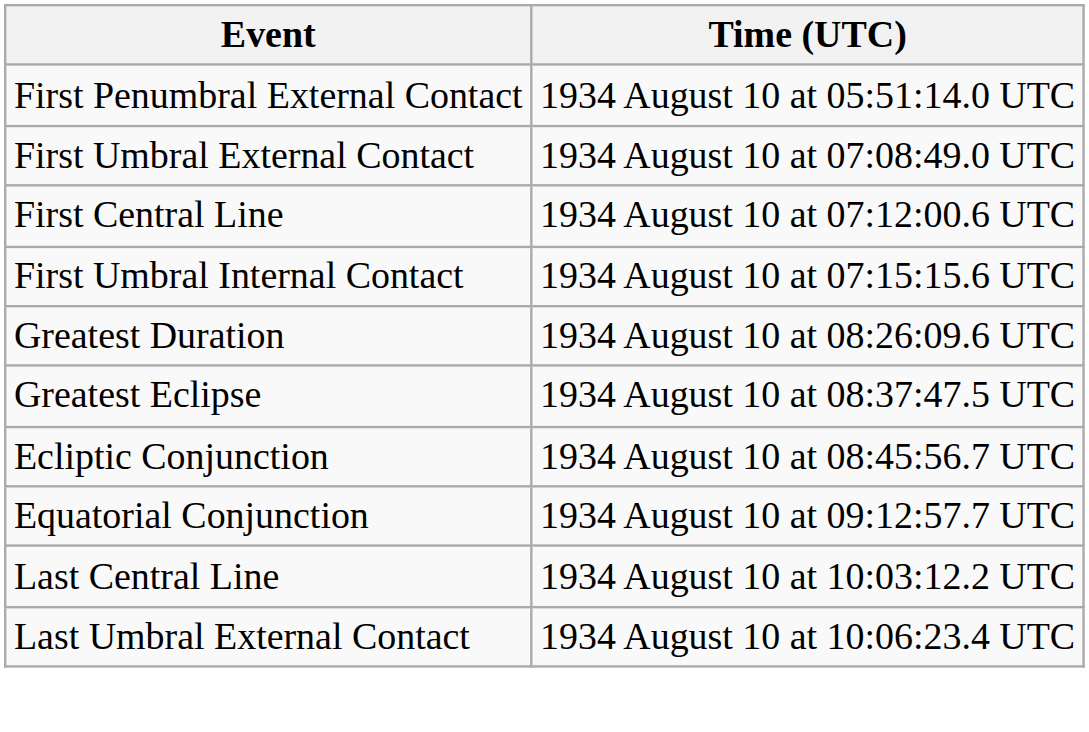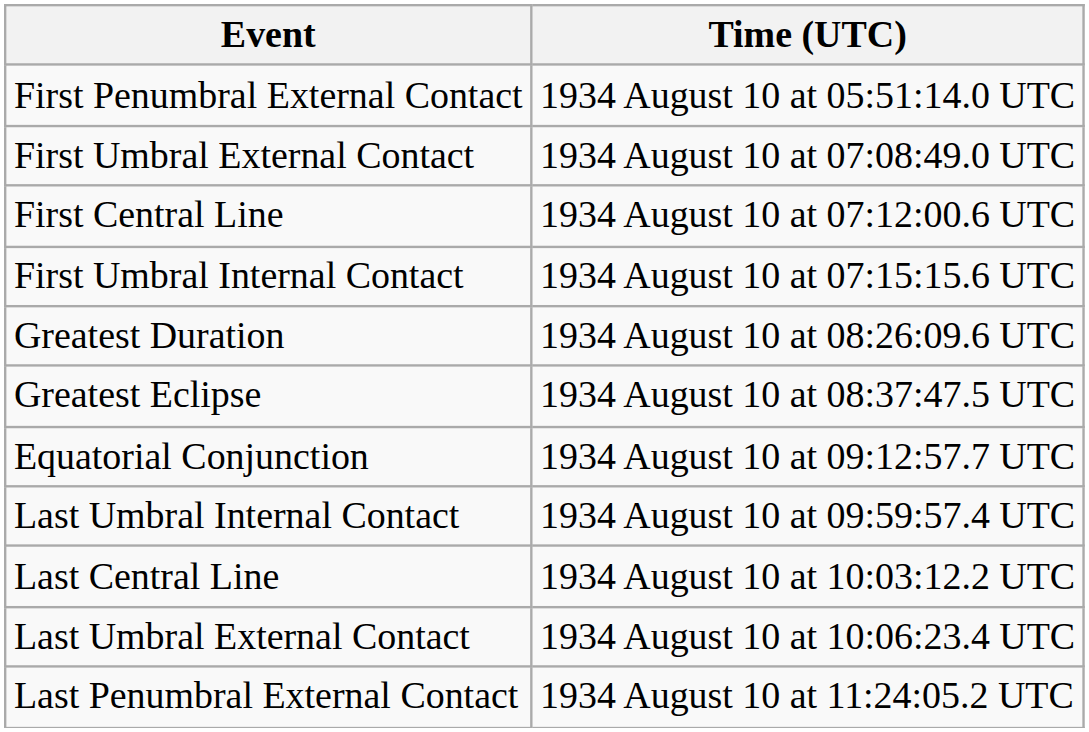- row: (171, 455)
+ row: (237, 515)
+ row: (266, 696)
